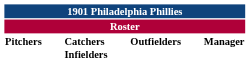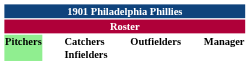(23, 41) no background -> (23, 41) lightgreen background
